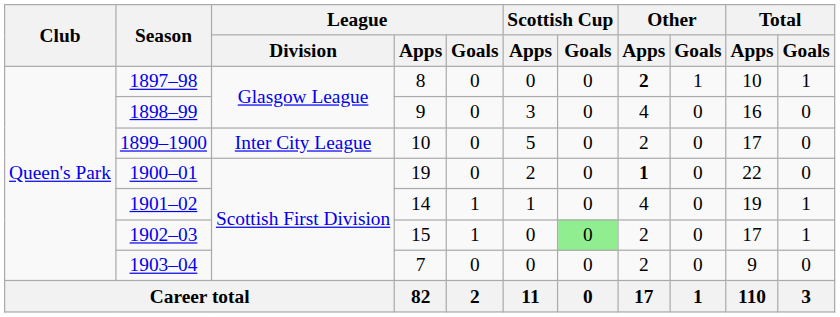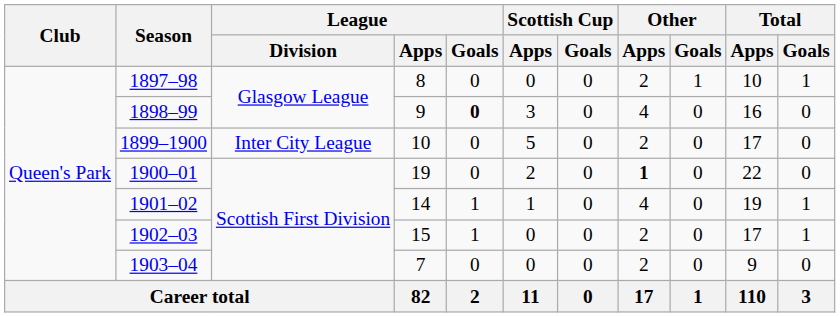(644, 81) bold -> (644, 81) normal
(475, 111) normal -> (475, 111) bold
(588, 234) lightgreen background -> (588, 234) no background
